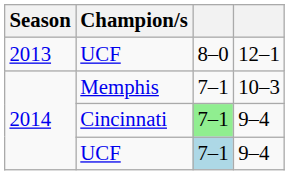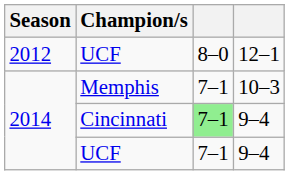(30, 53) 2013 -> (30, 53) 2012
(213, 152) lightblue background -> (213, 152) no background
